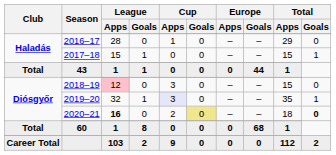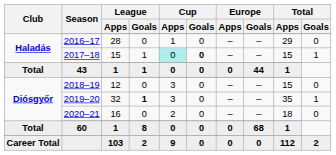(173, 56) no background -> (173, 56) paleturquoise background
(201, 56) normal -> (201, 56) bold
(116, 85) pink background -> (116, 85) no background
(144, 99) normal -> (144, 99) bold
(173, 99) lavender background -> (173, 99) no background
(116, 114) bold -> (116, 114) normal
(201, 114) khaki background -> (201, 114) no background
(316, 114) bold -> (316, 114) normal
